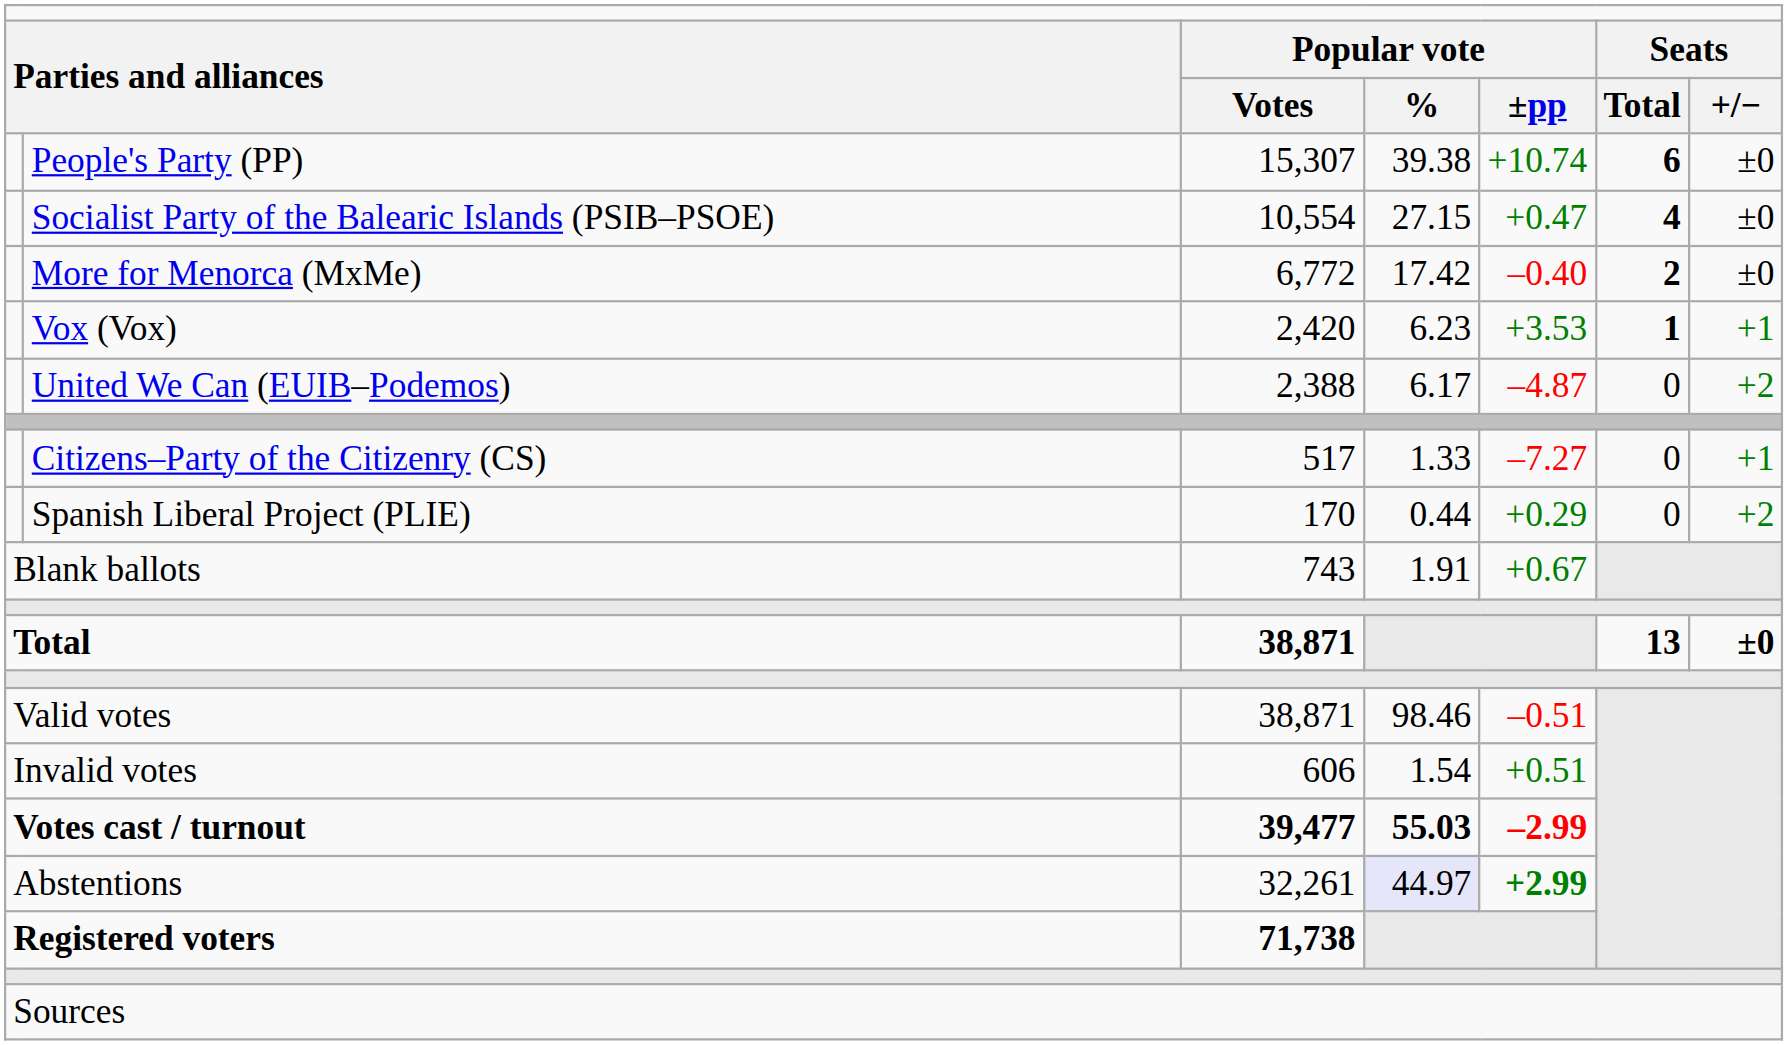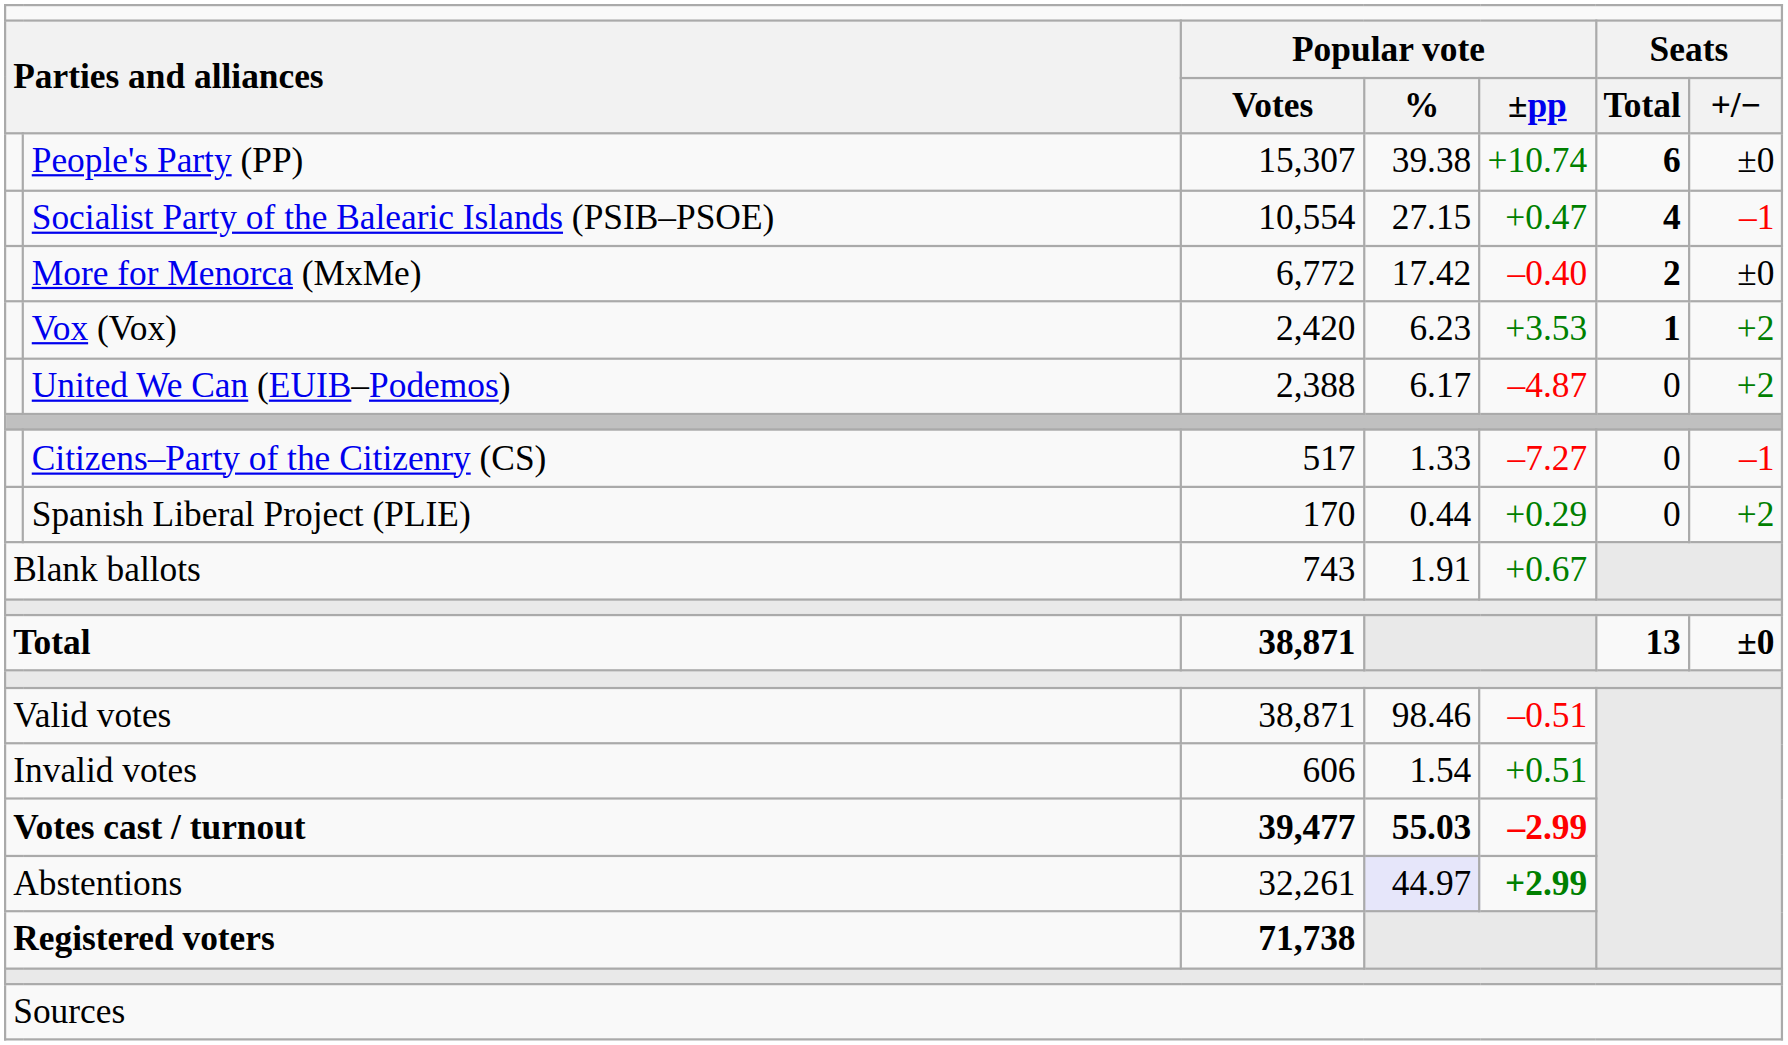(1756, 217) ±0 -> (1757, 217) –1
(1756, 329) +1 -> (1756, 329) +2
(1756, 457) +1 -> (1757, 457) –1
